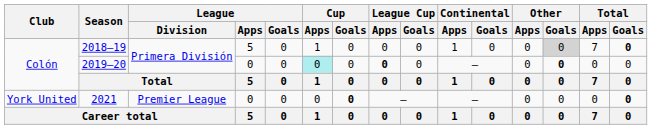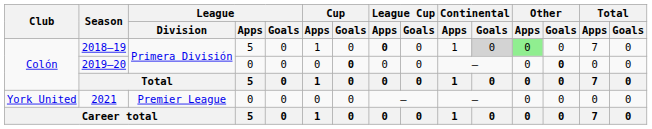(385, 47) normal -> (385, 47) bold
(492, 47) no background -> (492, 47) lightgrey background
(528, 47) no background -> (528, 47) lightgreen background
(561, 47) lightgrey background -> (561, 47) no background
(628, 47) bold -> (628, 47) normal
(317, 64) paleturquoise background -> (317, 64) no background
(351, 64) normal -> (351, 64) bold
(385, 64) bold -> (385, 64) normal
(351, 99) bold -> (351, 99) normal
(628, 99) bold -> (628, 99) normal
